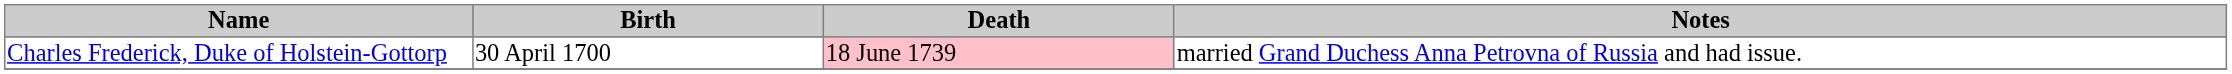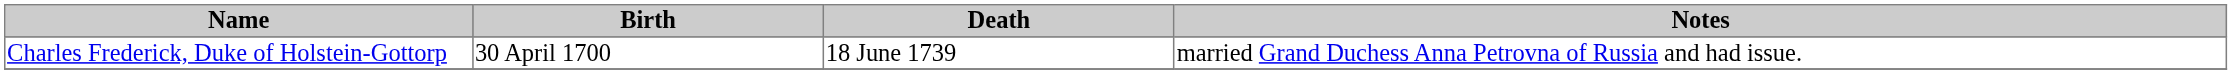(891, 52) pink background -> (891, 52) no background
